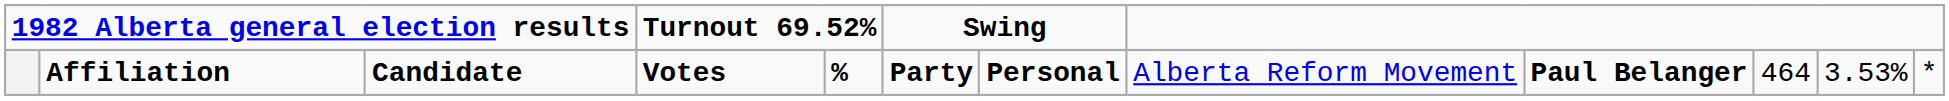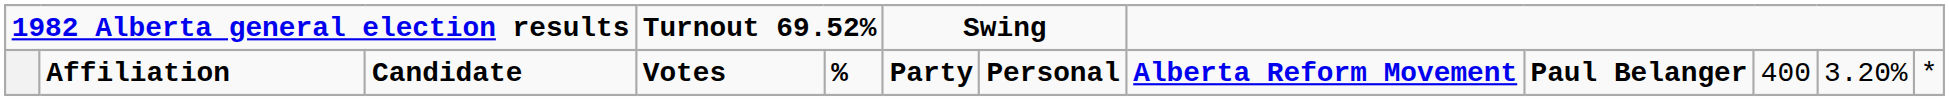(1325, 73) normal -> (1325, 73) bold
(1786, 73) 464 -> (1786, 73) 400
(1866, 73) 3.53% -> (1866, 73) 3.20%
